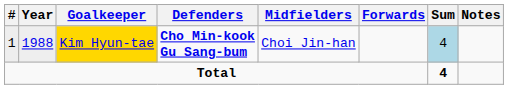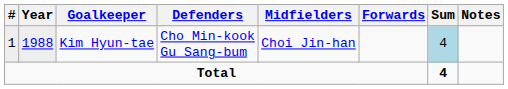(107, 44) gold background -> (107, 44) no background
(208, 44) bold -> (208, 44) normal
